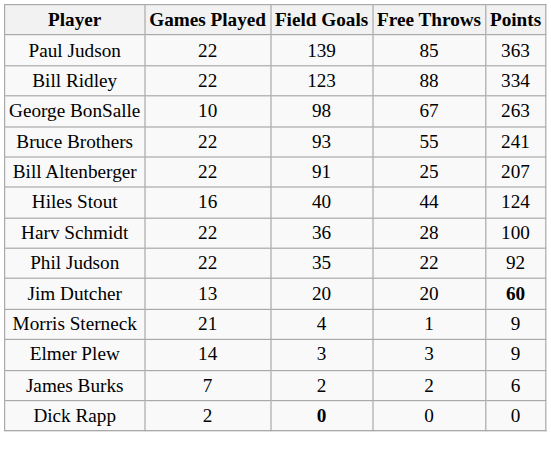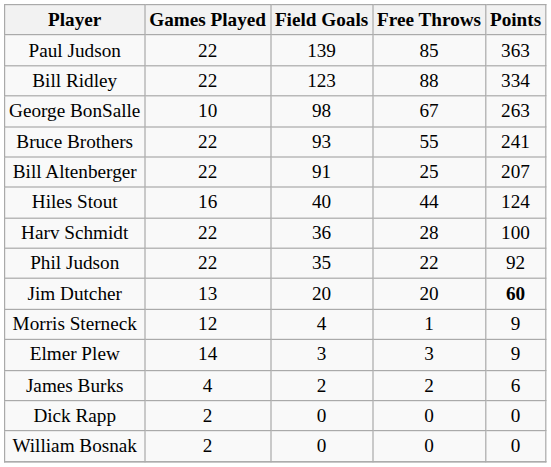(208, 324) 21 -> (208, 324) 12
(208, 385) 7 -> (208, 385) 4
(322, 415) bold -> (322, 415) normal
+ row: (75, 446)
